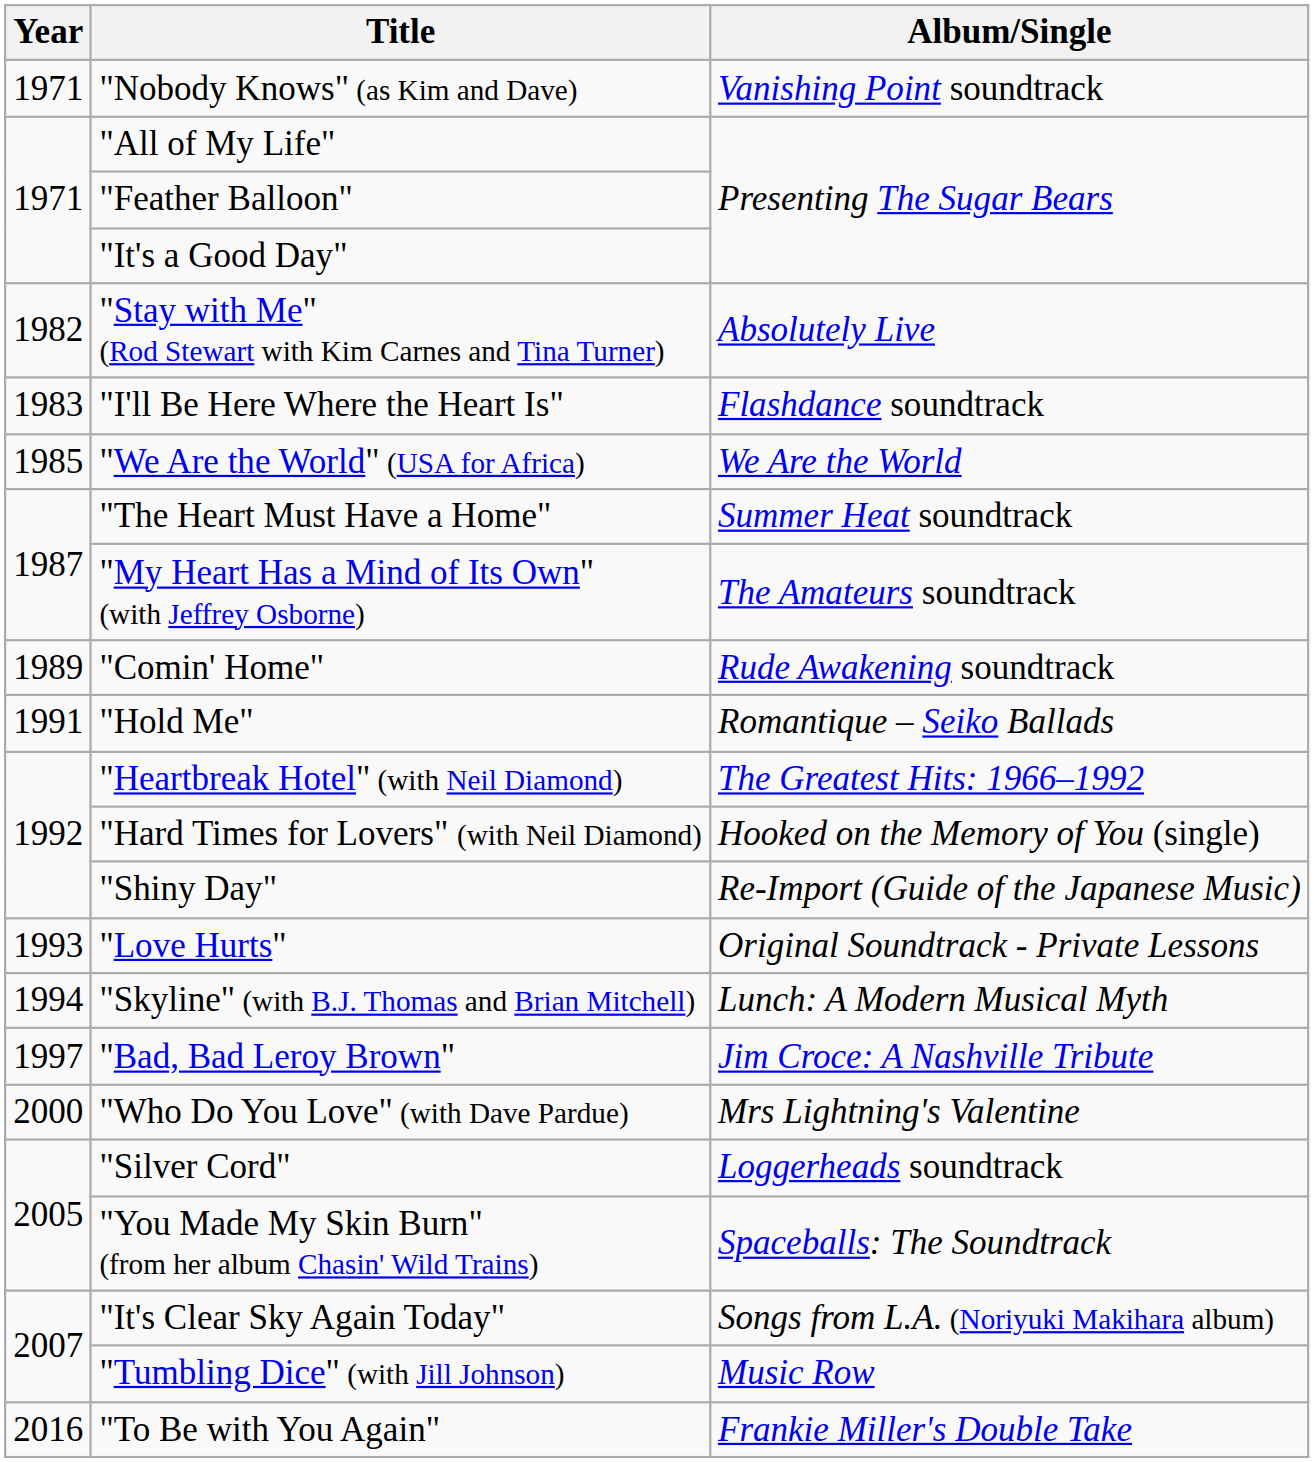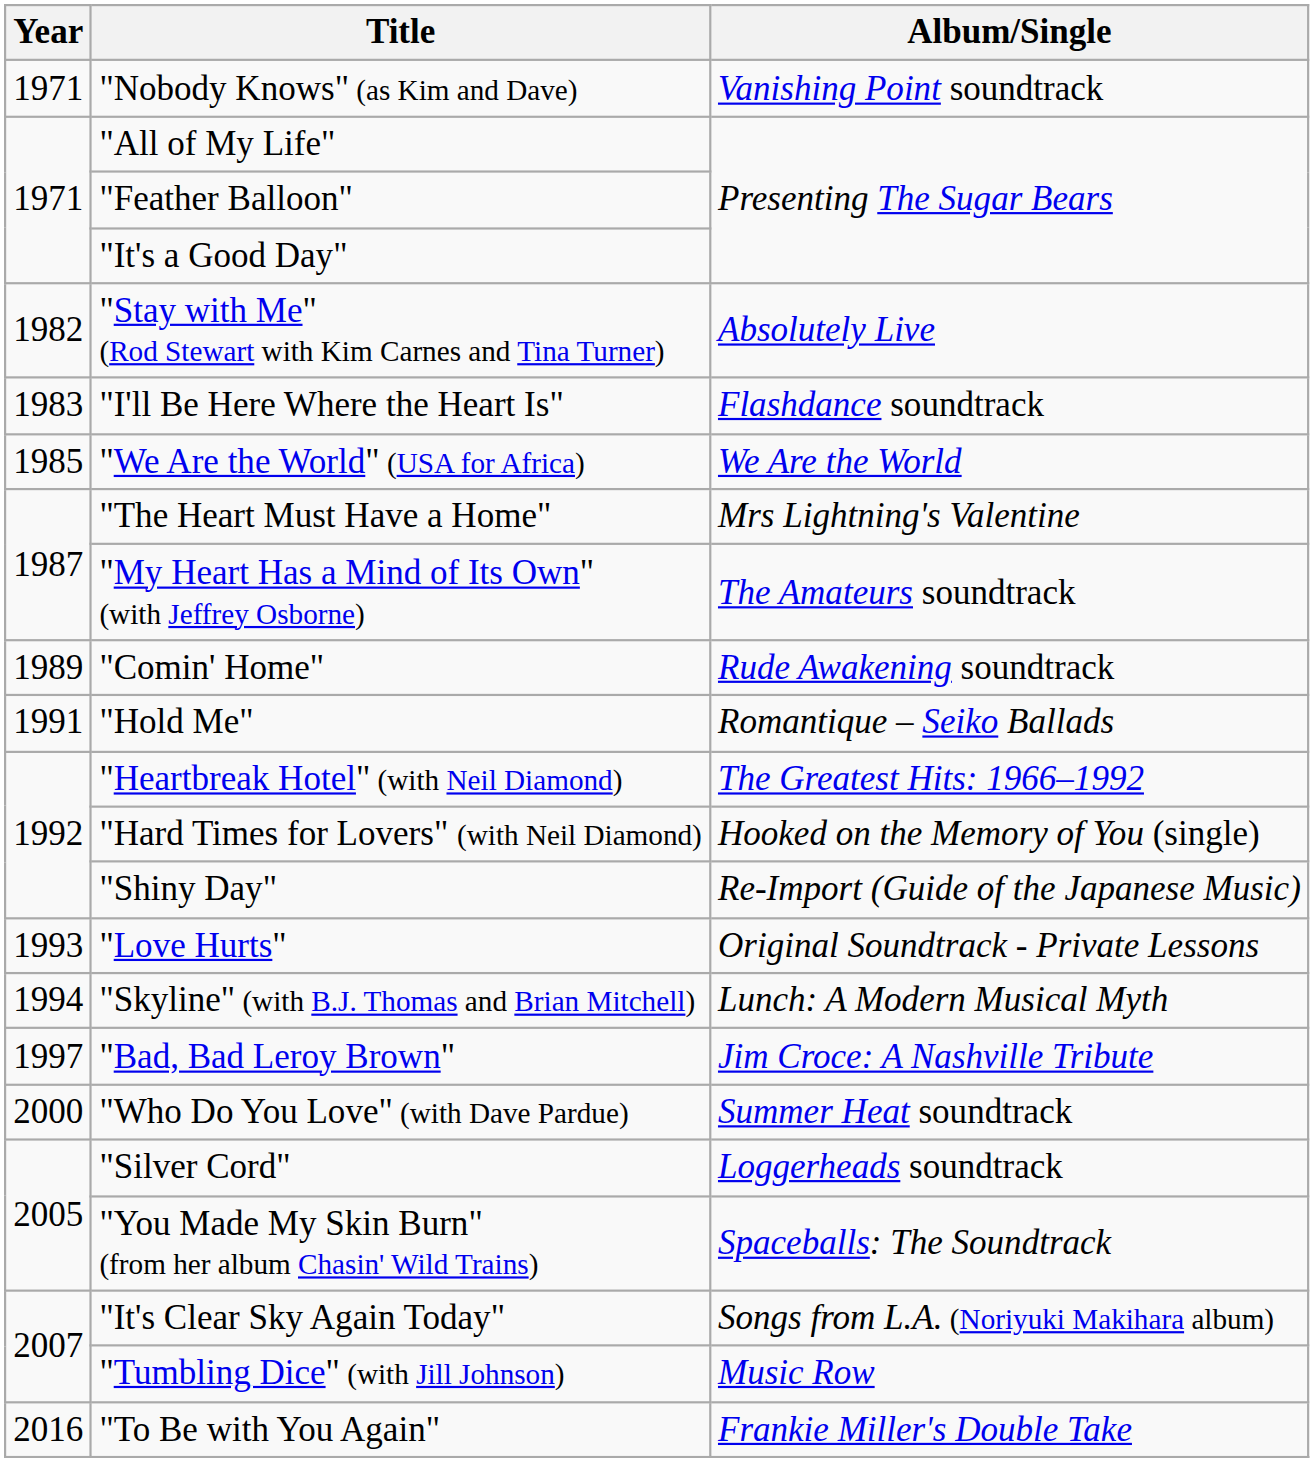(895, 516) Summer Heat soundtrack -> (899, 516) Mrs Lightning's Valentine
(899, 1111) Mrs Lightning's Valentine -> (895, 1111) Summer Heat soundtrack
